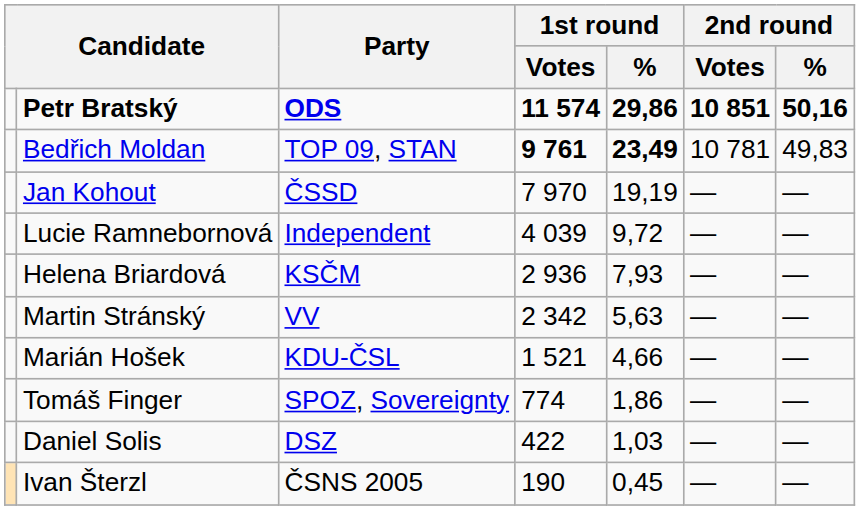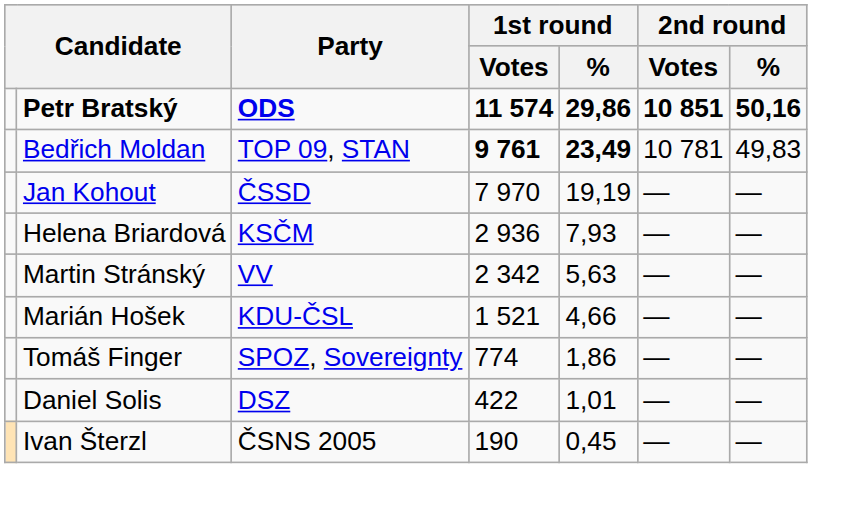- row: (148, 233)
(638, 441) 1,03 -> (591, 399) 1,01
